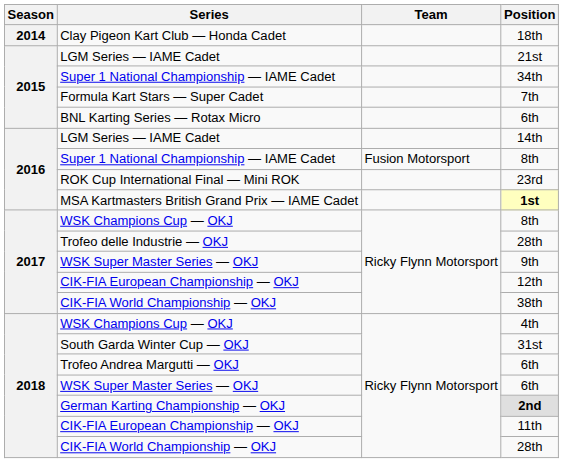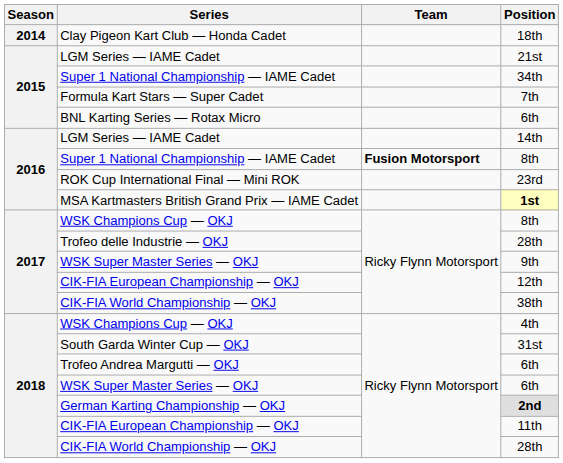(417, 158) normal -> (422, 158) bold
